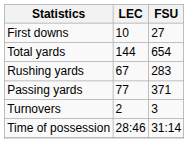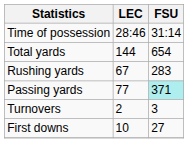rows swapped: (38, 33) <-> (59, 128)
(161, 90) no background -> (161, 90) paleturquoise background
